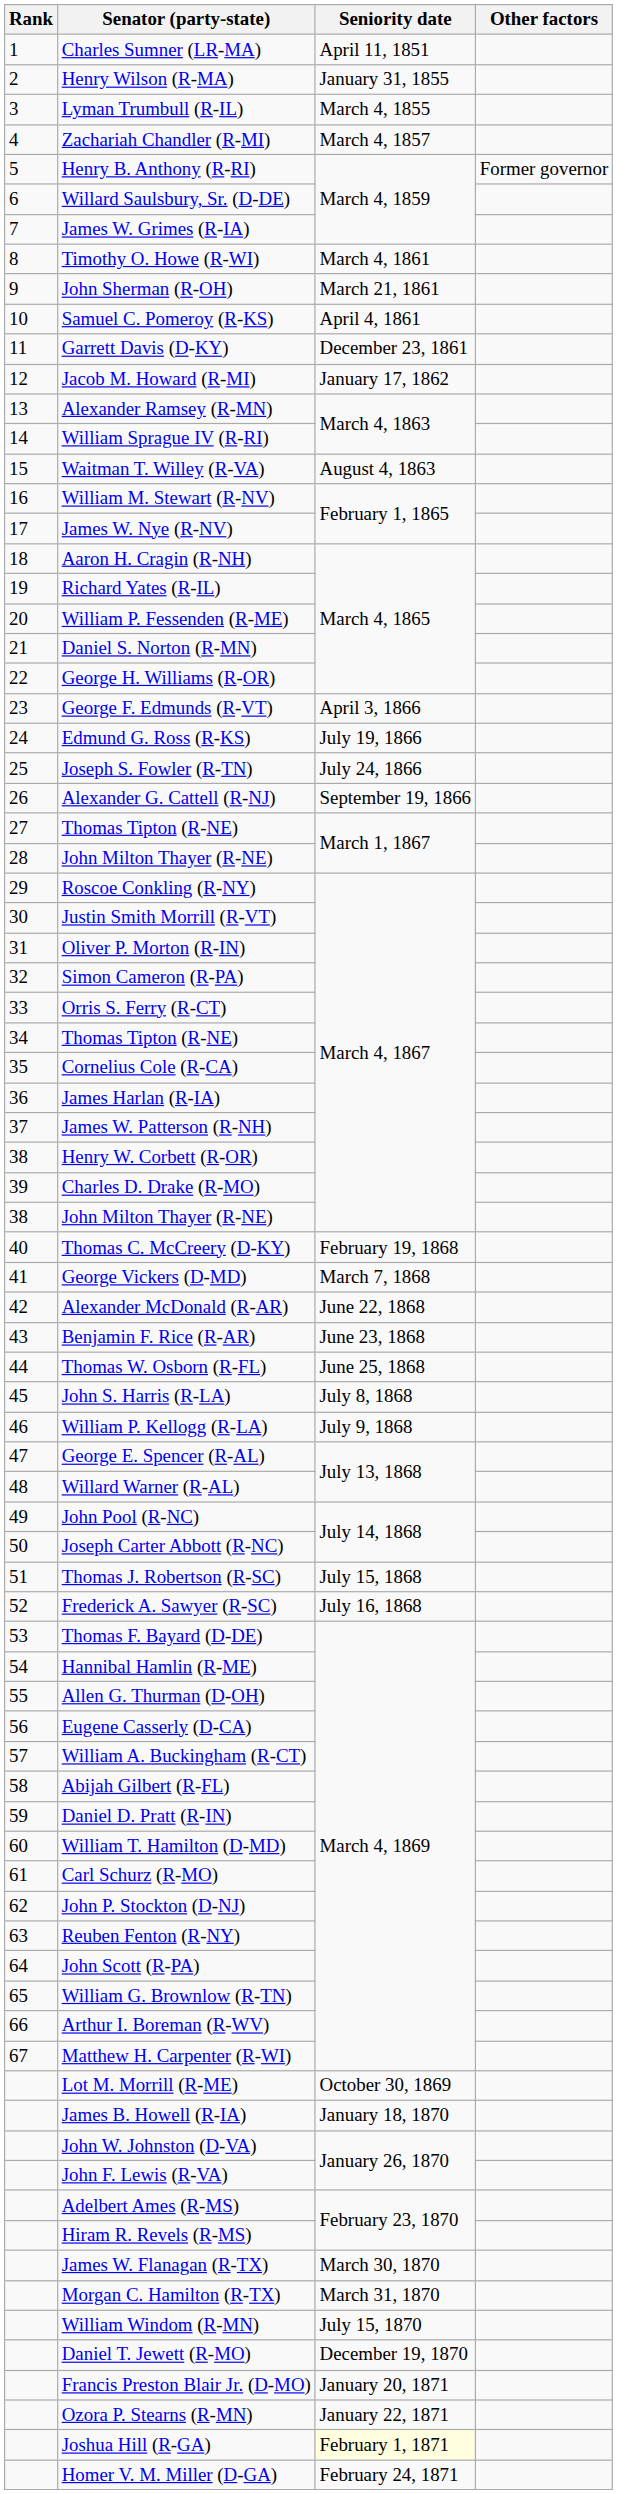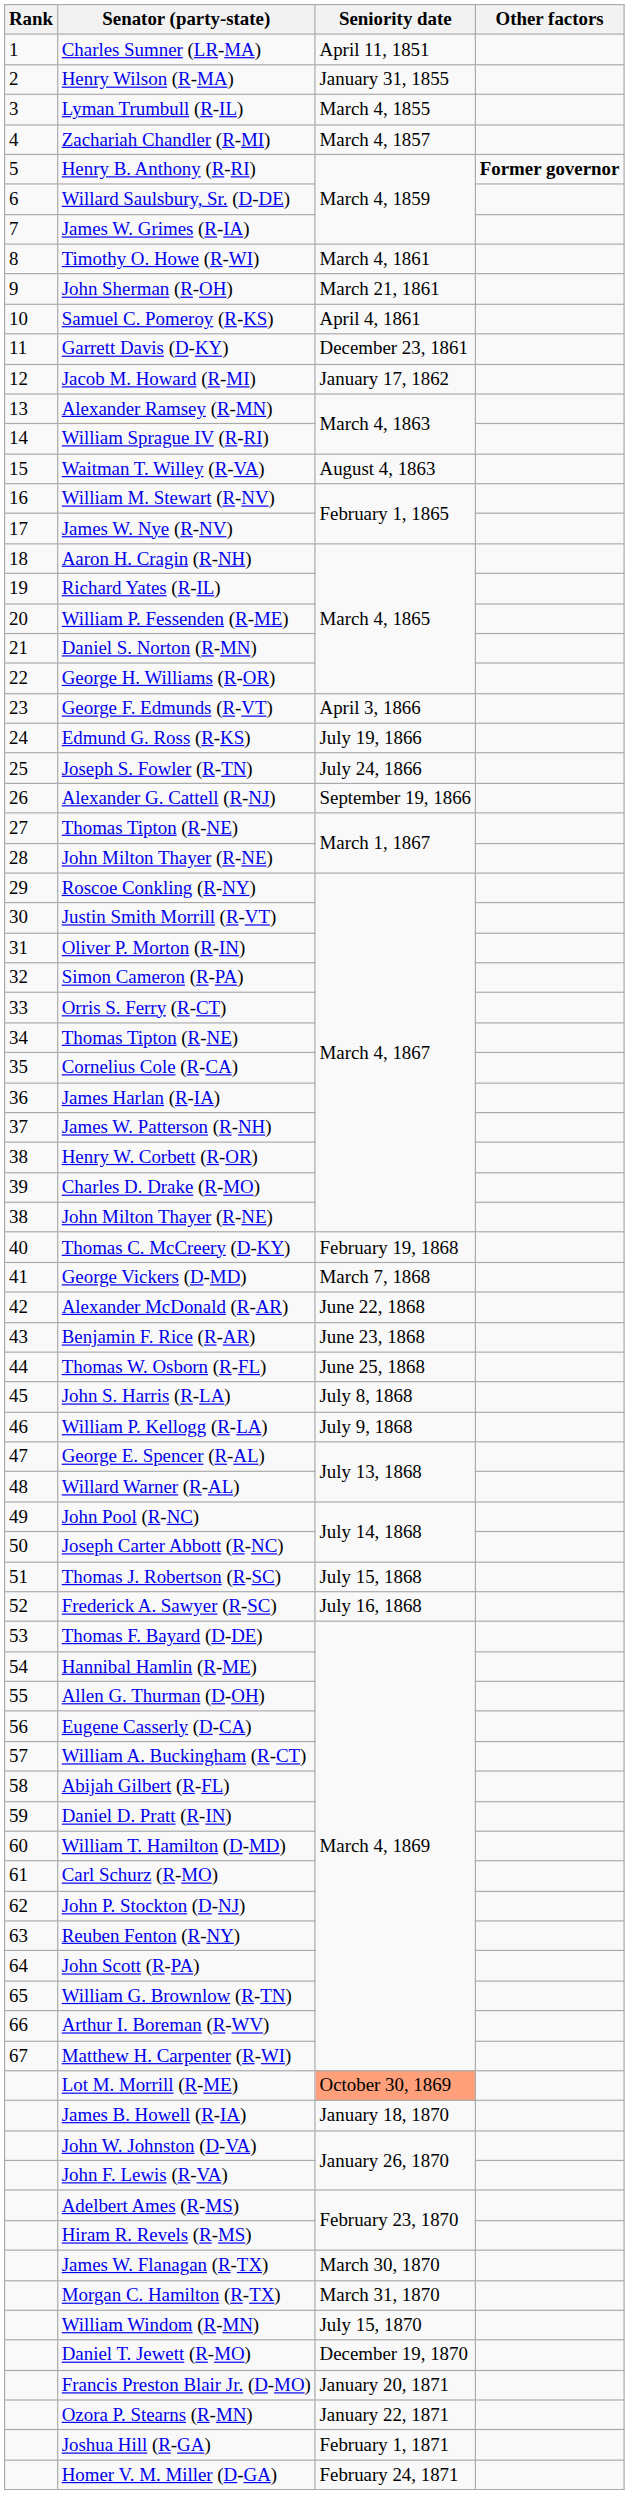(544, 169) normal -> (550, 169) bold
(385, 2085) no background -> (385, 2085) lightsalmon background
(384, 2444) lightyellow background -> (384, 2444) no background
